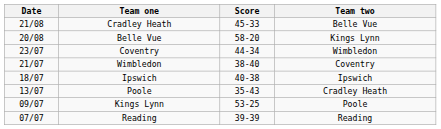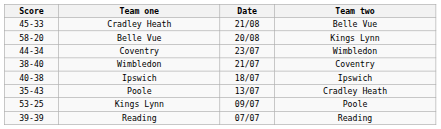columns swapped: (31, 11) <-> (247, 11)
